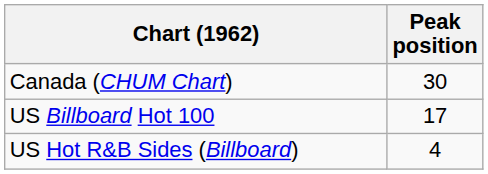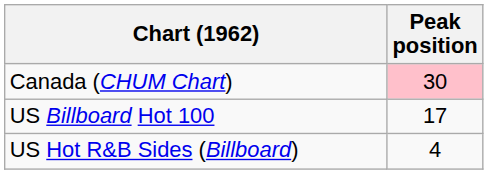(435, 81) no background -> (435, 81) pink background
